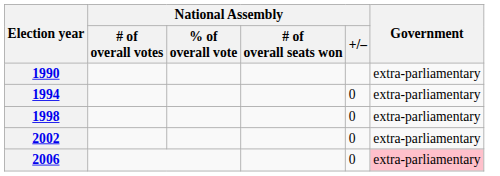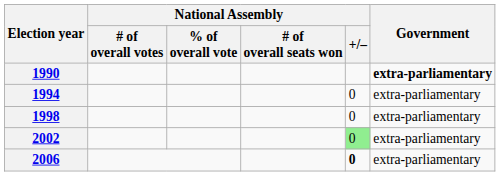(427, 73) normal -> (433, 73) bold
(352, 138) no background -> (352, 138) lightgreen background
(352, 159) normal -> (352, 159) bold
(427, 159) pink background -> (427, 159) no background
